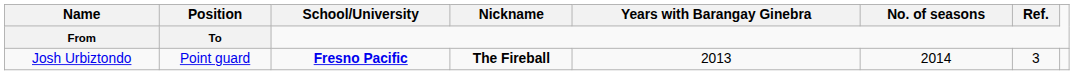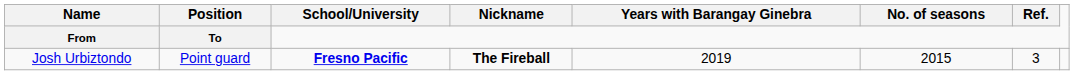(716, 59) 2013 -> (716, 59) 2019
(936, 59) 2014 -> (936, 59) 2015
